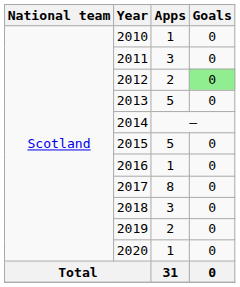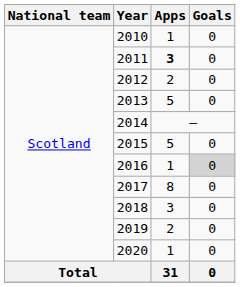(170, 58) normal -> (170, 58) bold
(212, 79) lightgreen background -> (212, 79) no background
(212, 165) no background -> (212, 165) lightgrey background
